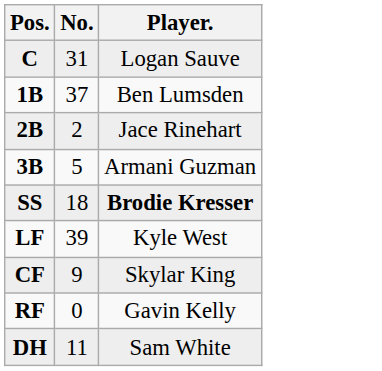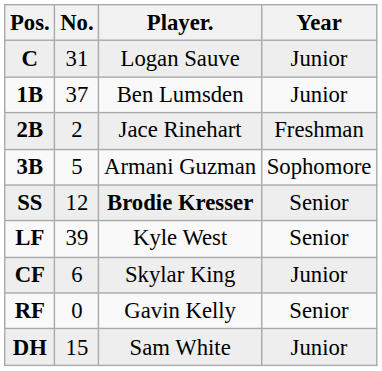+ column: (319, 22)
(77, 202) 18 -> (77, 202) 12
(77, 274) 9 -> (77, 274) 6
(77, 346) 11 -> (77, 346) 15
